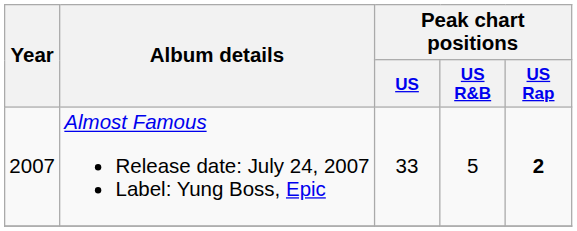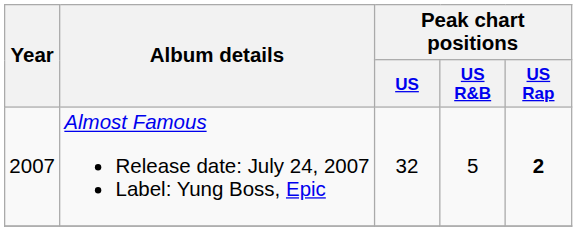(407, 166) 33 -> (407, 166) 32
